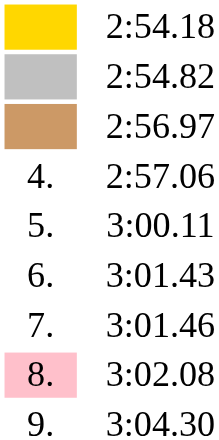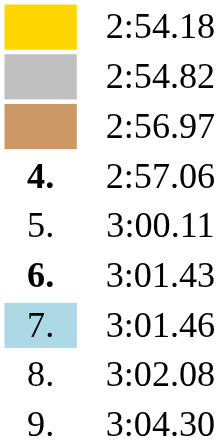(41, 175) normal -> (41, 175) bold
(41, 275) normal -> (41, 275) bold
(41, 324) no background -> (41, 324) lightblue background
(41, 374) pink background -> (41, 374) no background
